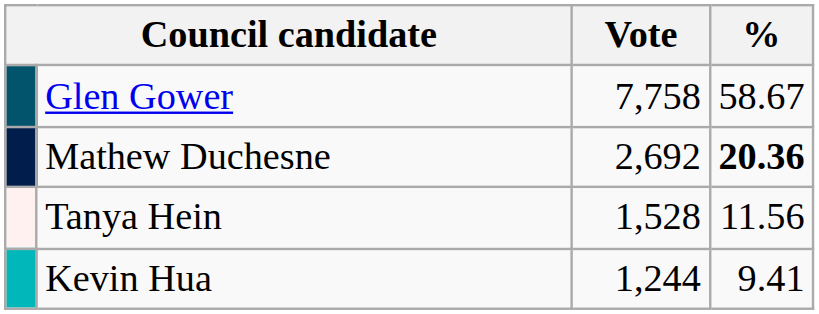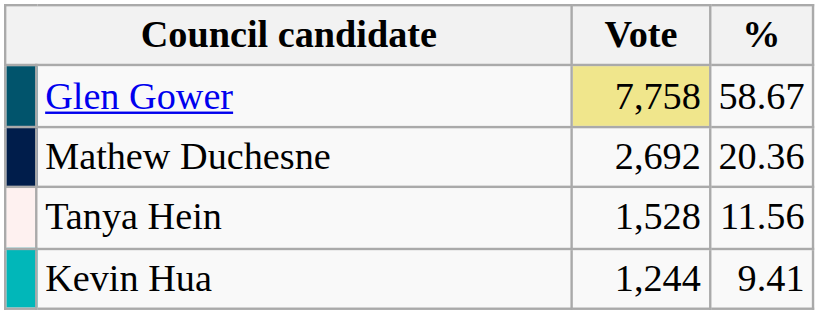(658, 95) no background -> (658, 95) khaki background
(761, 156) bold -> (761, 156) normal
